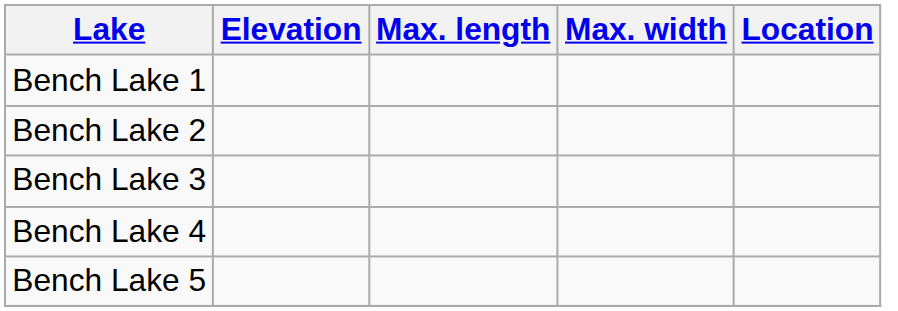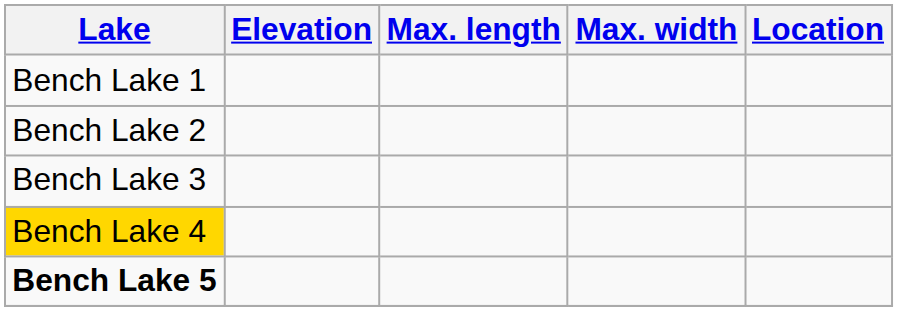(109, 230) no background -> (109, 230) gold background
(109, 280) normal -> (114, 280) bold
